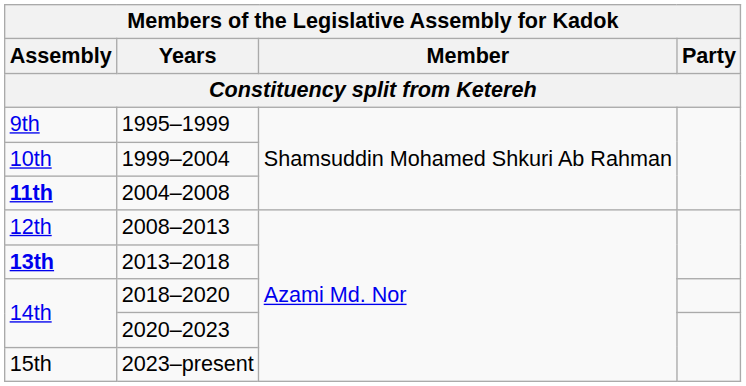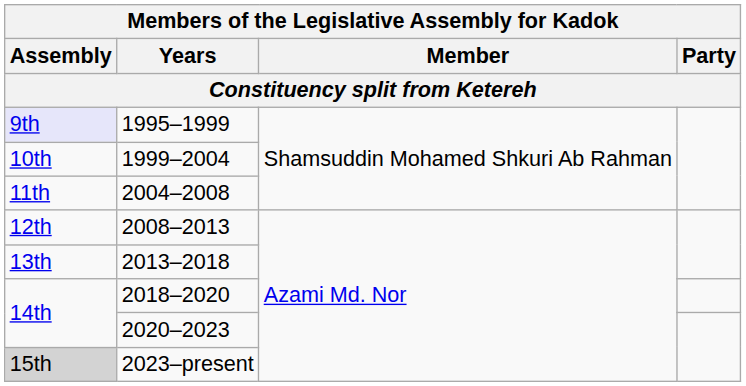(25, 124) no background -> (25, 124) lavender background
(31, 192) bold -> (30, 192) normal
(32, 261) bold -> (31, 261) normal
(31, 364) no background -> (31, 364) lightgrey background
